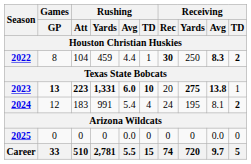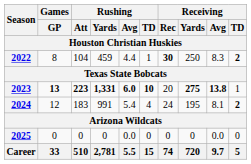(218, 58) bold -> (218, 58) normal
